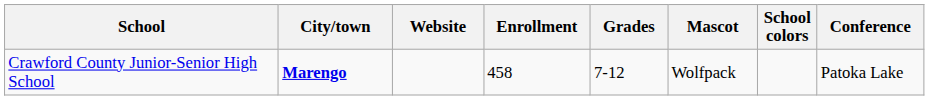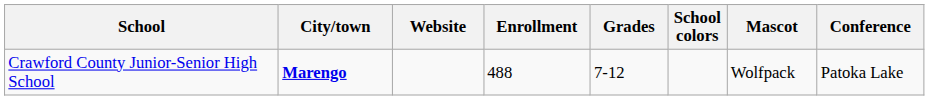columns swapped: (713, 27) <-> (787, 27)
(500, 72) 458 -> (500, 72) 488
